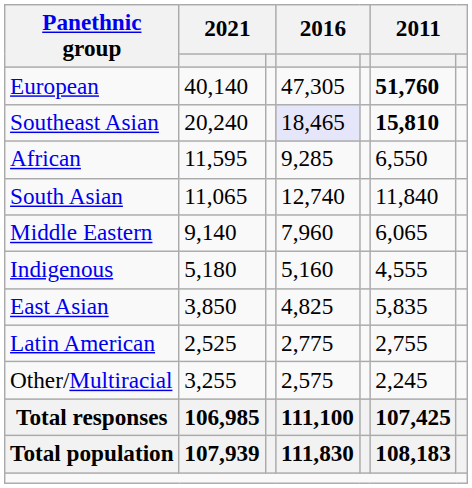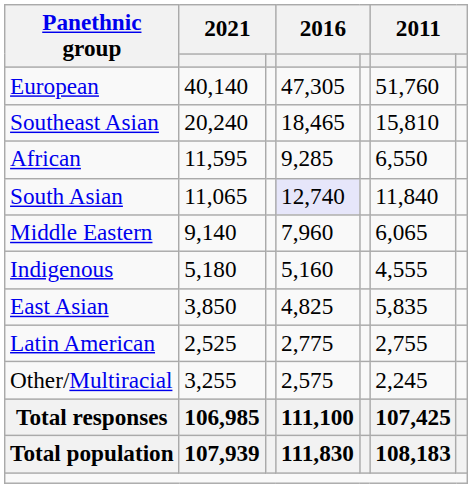(407, 85) bold -> (407, 85) normal
(313, 122) lavender background -> (313, 122) no background
(407, 122) bold -> (407, 122) normal
(313, 196) no background -> (313, 196) lavender background
